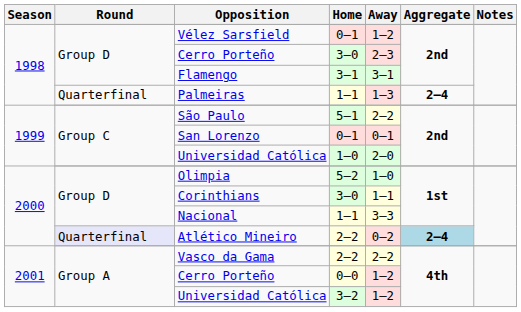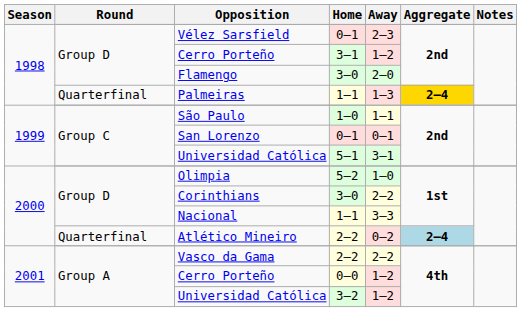(383, 35) 1–2 -> (383, 35) 2–3
(347, 55) 3–0 -> (347, 55) 3–1
(383, 55) 2–3 -> (383, 55) 1–2
(347, 75) 3–1 -> (347, 75) 3–0
(383, 75) 3–1 -> (383, 75) 2–0
(437, 95) no background -> (437, 95) gold background
(347, 115) 5–1 -> (347, 115) 1–0
(383, 115) 2–2 -> (383, 115) 1–1
(347, 155) 1–0 -> (347, 155) 5–1
(383, 155) 2–0 -> (383, 155) 3–1
(383, 196) 1–1 -> (383, 196) 2–2
(103, 236) lavender background -> (103, 236) no background
